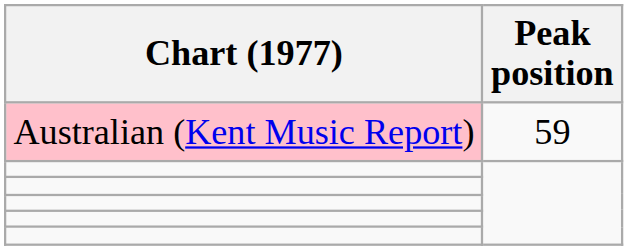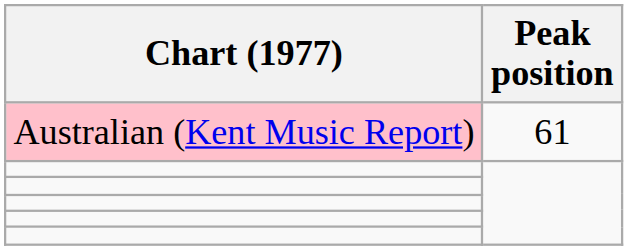(552, 131) 59 -> (552, 131) 61
